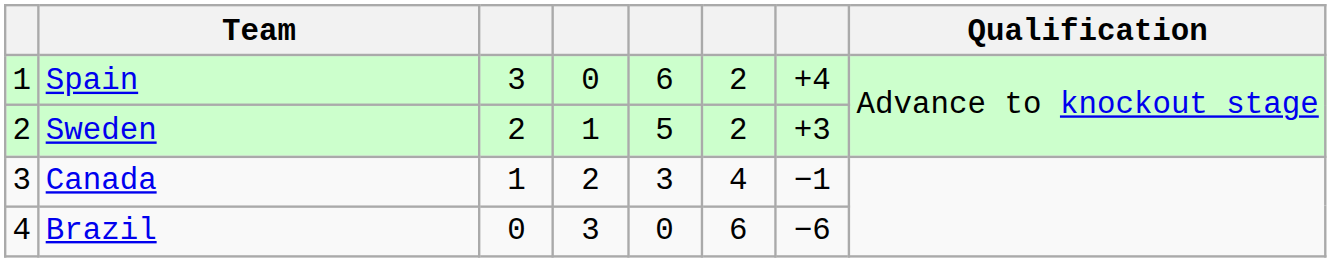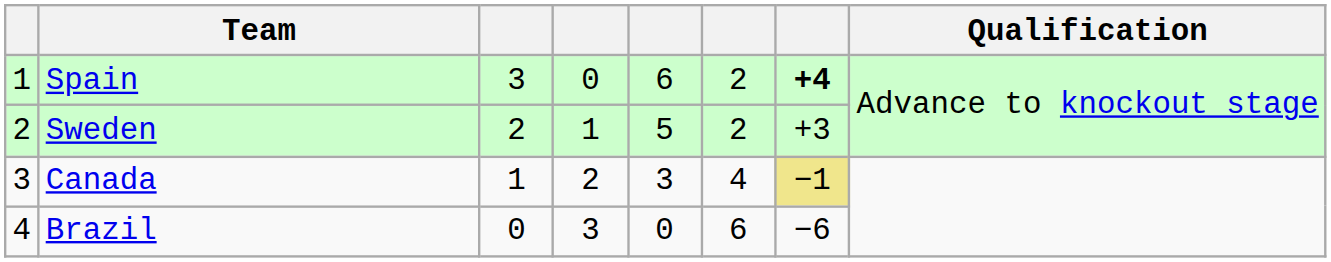(812, 81) normal -> (812, 81) bold
(812, 181) no background -> (812, 181) khaki background
